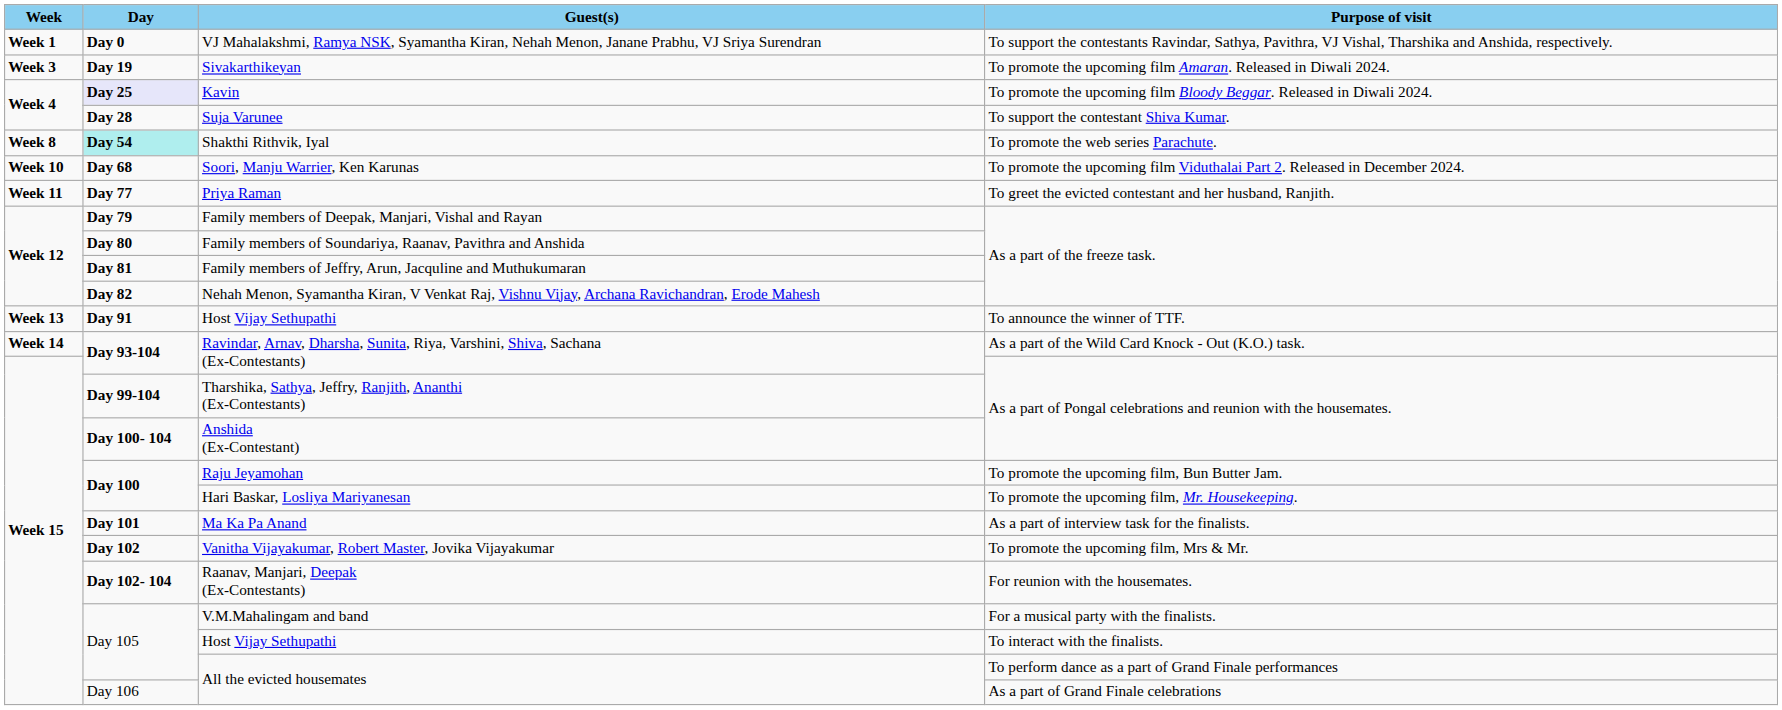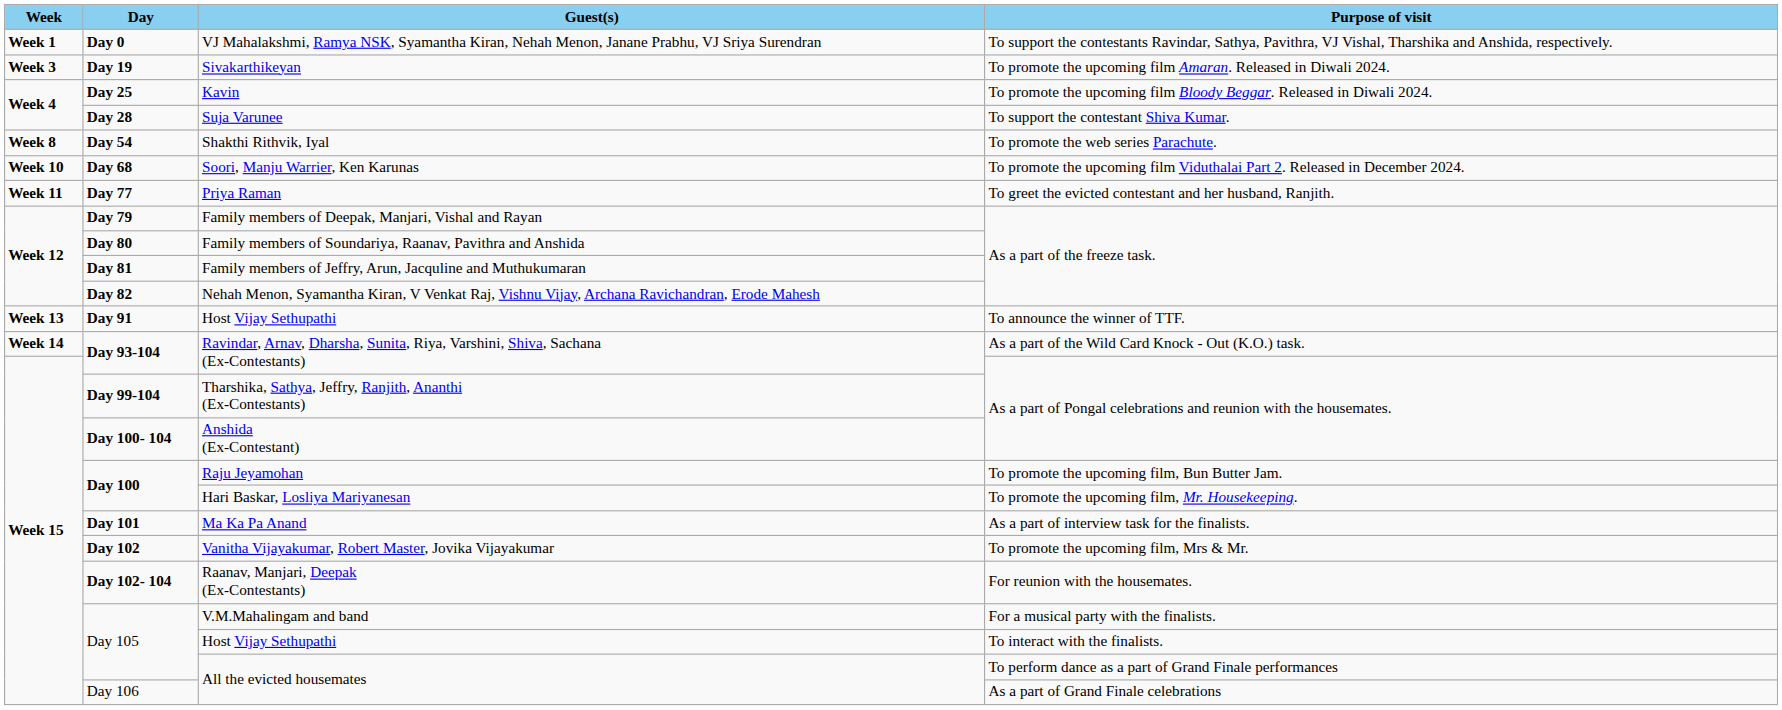(109, 92) lavender background -> (109, 92) no background
(109, 142) paleturquoise background -> (109, 142) no background
